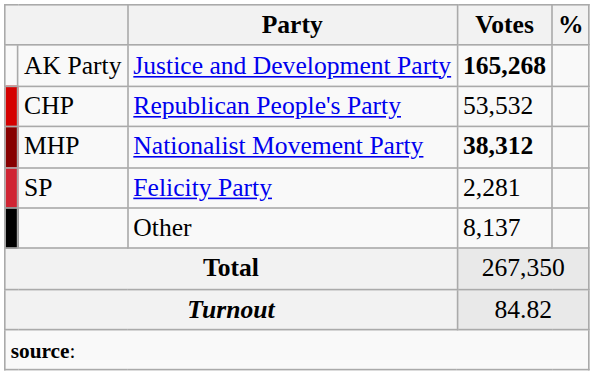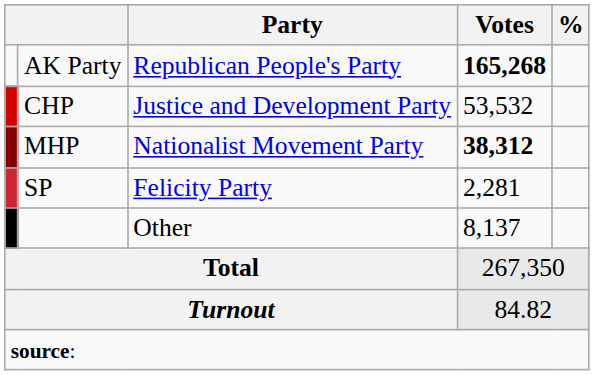(292, 65) Justice and Development Party -> (267, 65) Republican People's Party
(267, 106) Republican People's Party -> (292, 106) Justice and Development Party
